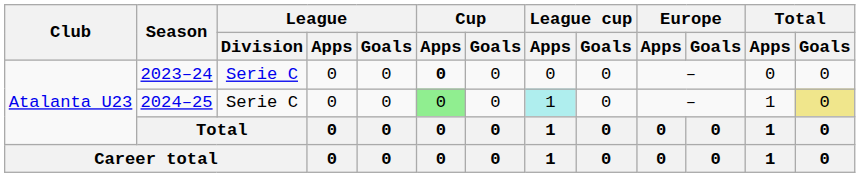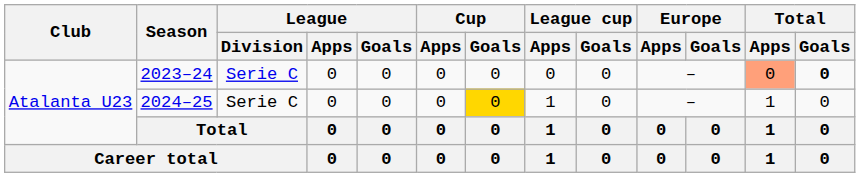(441, 75) bold -> (441, 75) normal
(770, 75) no background -> (770, 75) lightsalmon background
(825, 75) normal -> (825, 75) bold
(441, 103) lightgreen background -> (441, 103) no background
(495, 103) no background -> (495, 103) gold background
(550, 103) paleturquoise background -> (550, 103) no background
(825, 103) khaki background -> (825, 103) no background
